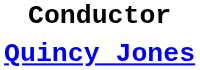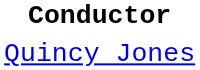(100, 54) bold -> (100, 54) normal
